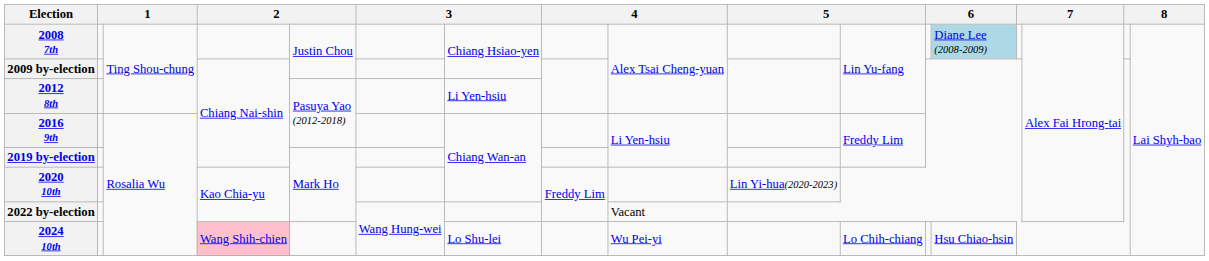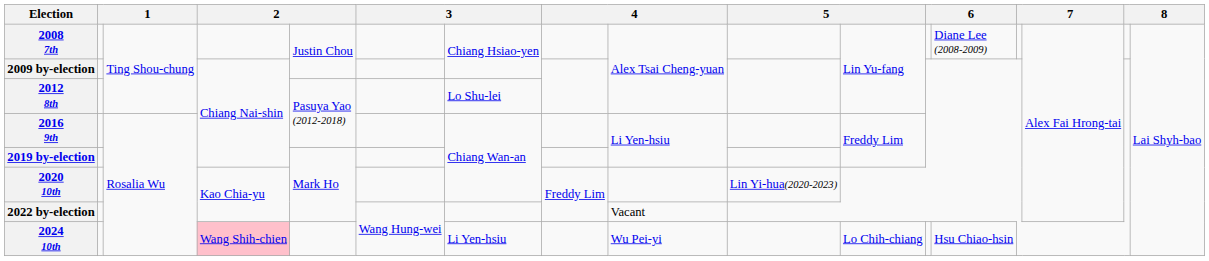(961, 41) lightblue background -> (961, 41) no background
(477, 95) Li Yen-hsiu -> (474, 95) Lo Shu-lei
(474, 238) Lo Shu-lei -> (477, 238) Li Yen-hsiu
